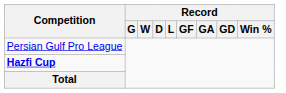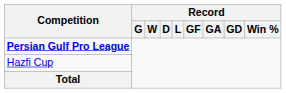(65, 46) normal -> (68, 46) bold
(31, 63) bold -> (30, 63) normal
